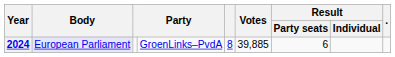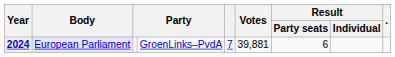(230, 45) 8 -> (230, 45) 7
(253, 45) 39,885 -> (253, 45) 39,881
